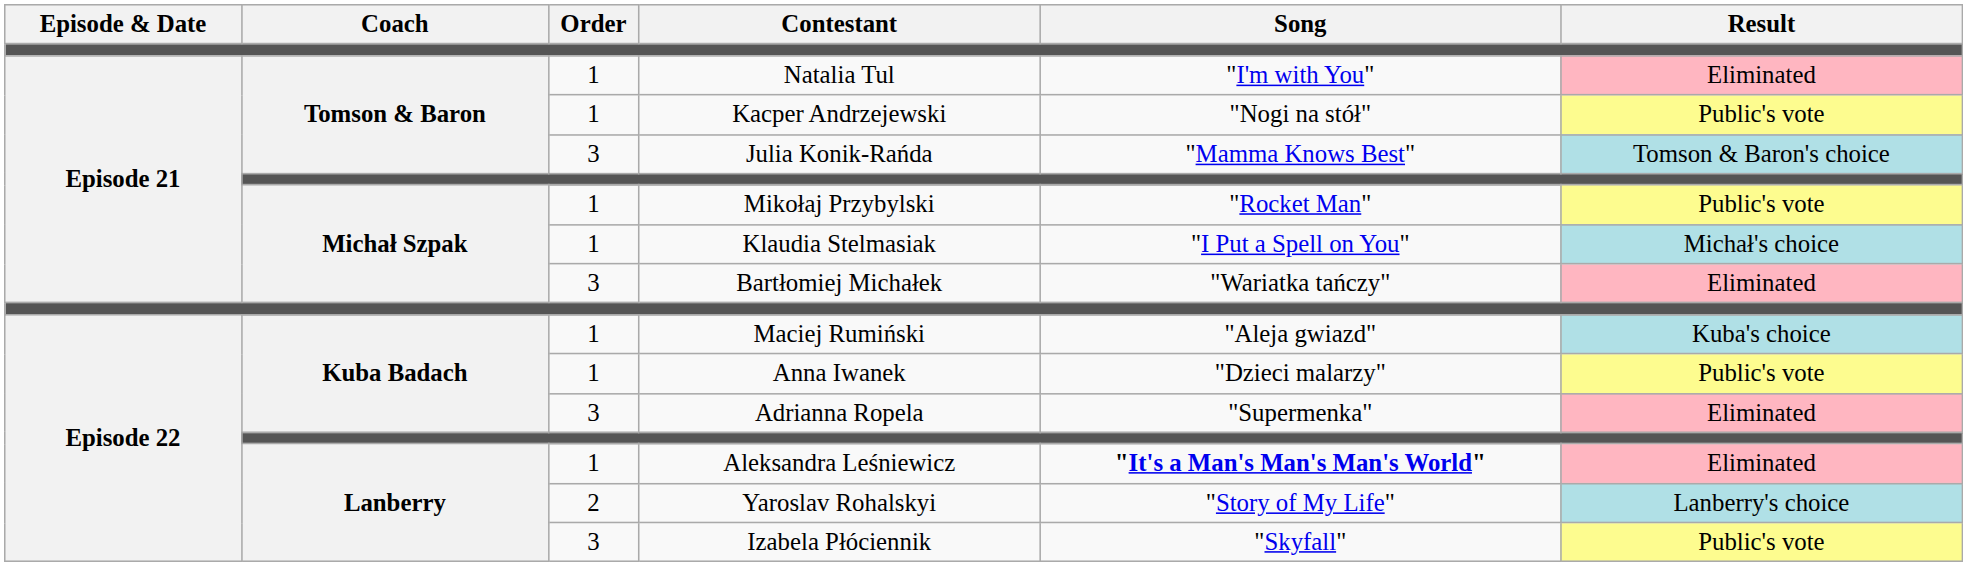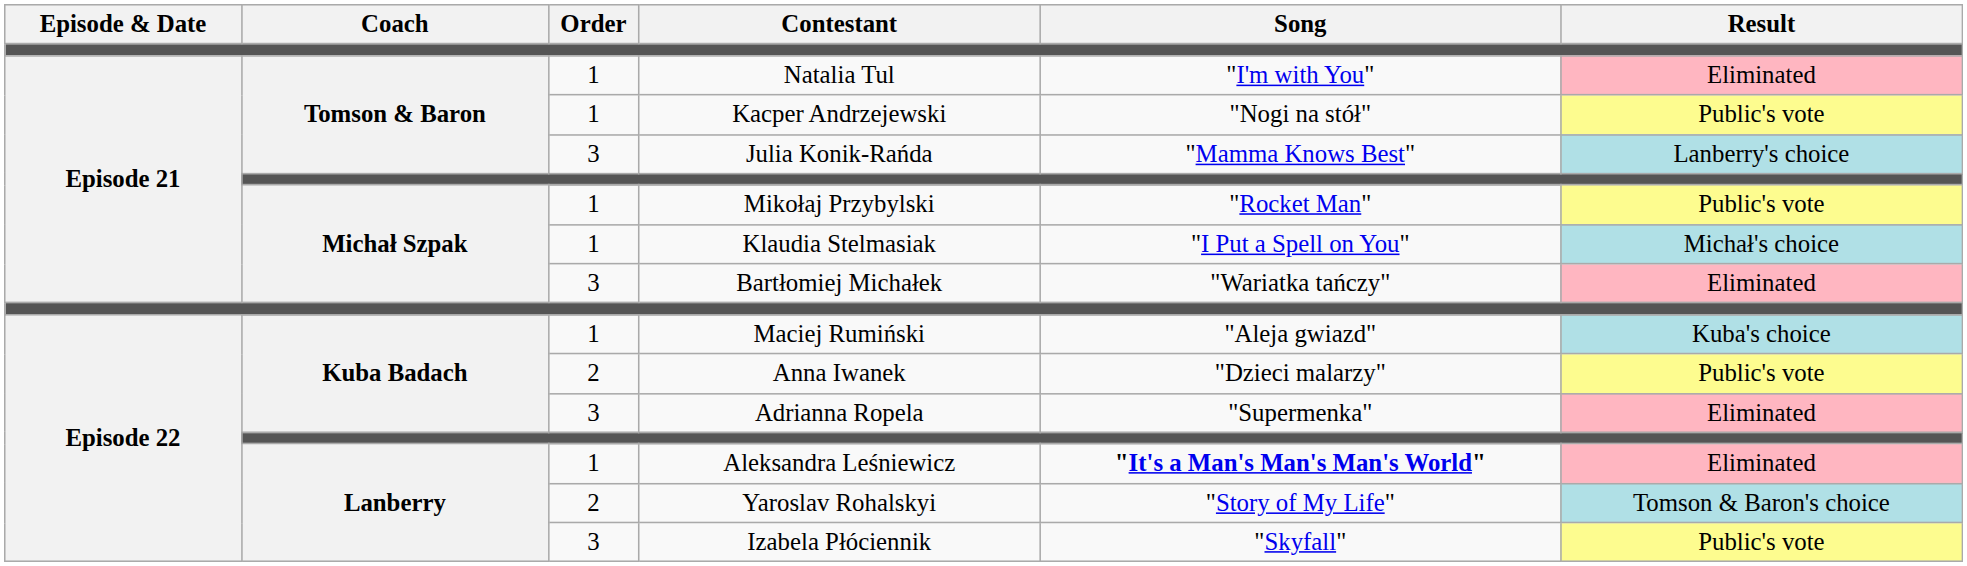(1761, 153) Tomson & Baron's choice -> (1761, 153) Lanberry's choice
(593, 373) 1 -> (593, 373) 2
(1761, 502) Lanberry's choice -> (1761, 502) Tomson & Baron's choice
